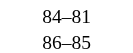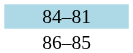(67, 16) no background -> (67, 16) lightblue background
